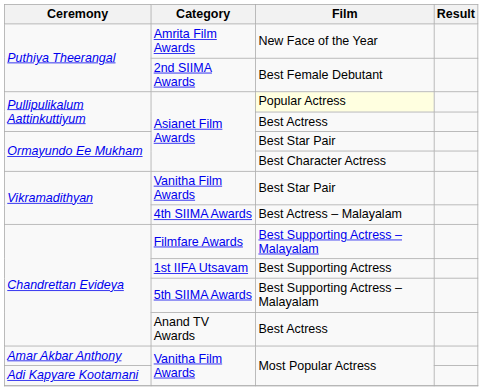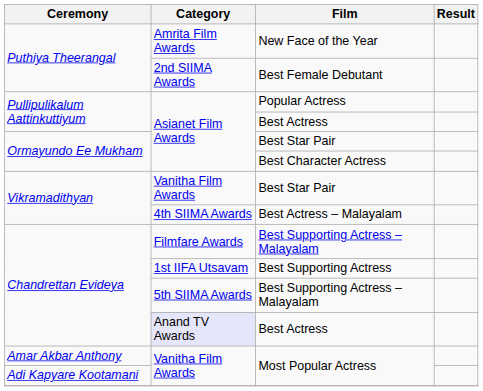(302, 101) lightyellow background -> (302, 101) no background
(181, 329) no background -> (181, 329) lavender background
